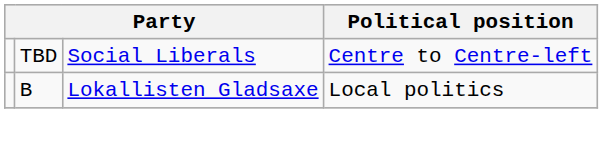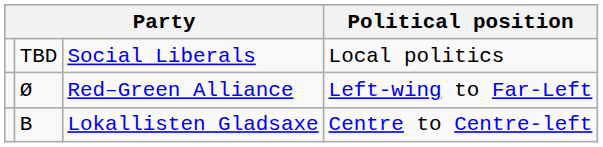(460, 56) Centre to Centre-left -> (416, 56) Local politics
+ row: (180, 90)
(416, 90) Local politics -> (460, 124) Centre to Centre-left
